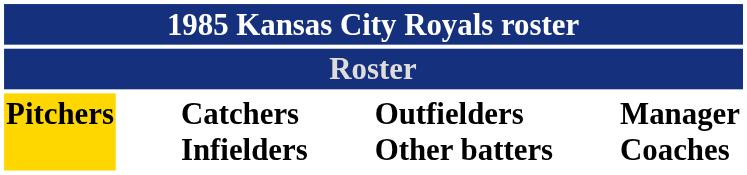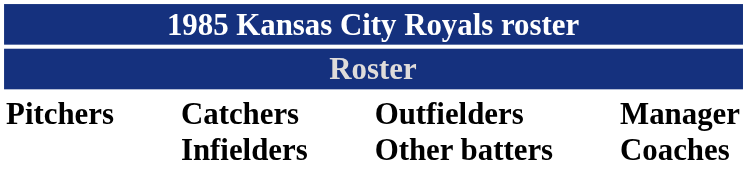(60, 113) gold background -> (60, 113) no background
